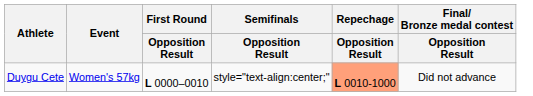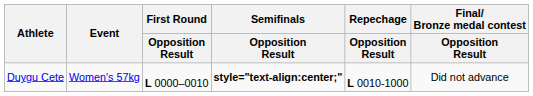(272, 77) normal -> (278, 77) bold
(365, 83) lightsalmon background -> (378, 83) no background
